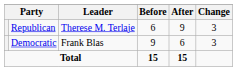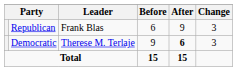(98, 27) Therese M. Terlaje -> (82, 27) Frank Blas
(82, 43) Frank Blas -> (98, 43) Therese M. Terlaje
(182, 43) normal -> (182, 43) bold
